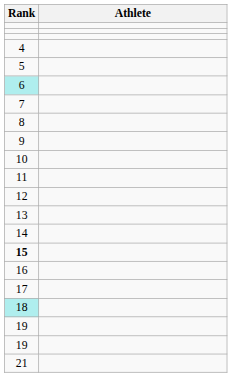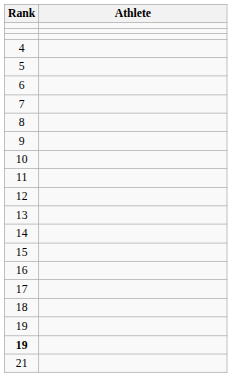(22, 85) paleturquoise background -> (22, 85) no background
(22, 252) bold -> (22, 252) normal
(22, 307) paleturquoise background -> (22, 307) no background
(22, 344) normal -> (22, 344) bold
